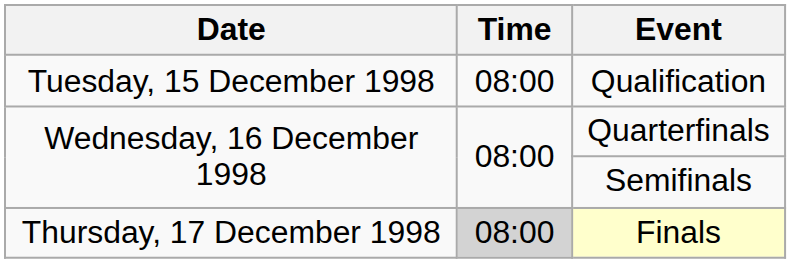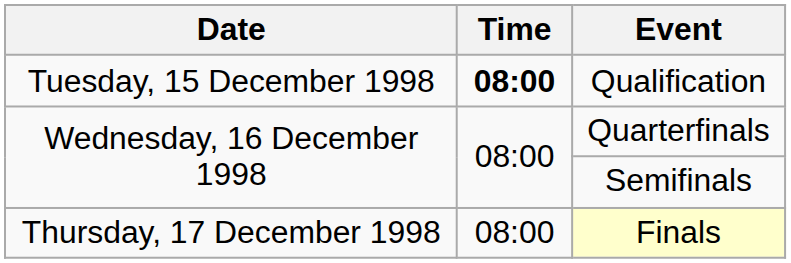(515, 80) normal -> (515, 80) bold
(515, 231) lightgrey background -> (515, 231) no background
